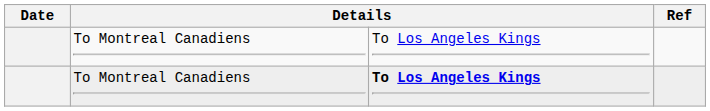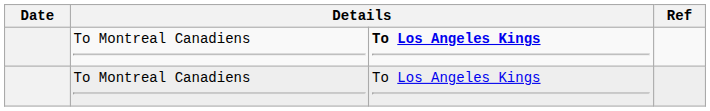(511, 43) normal -> (511, 43) bold
(511, 83) bold -> (511, 83) normal
